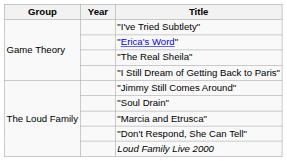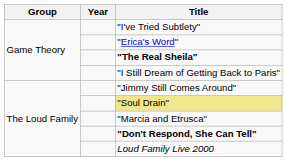(155, 57) normal -> (157, 57) bold
(143, 103) no background -> (143, 103) khaki background
(182, 133) normal -> (187, 133) bold
